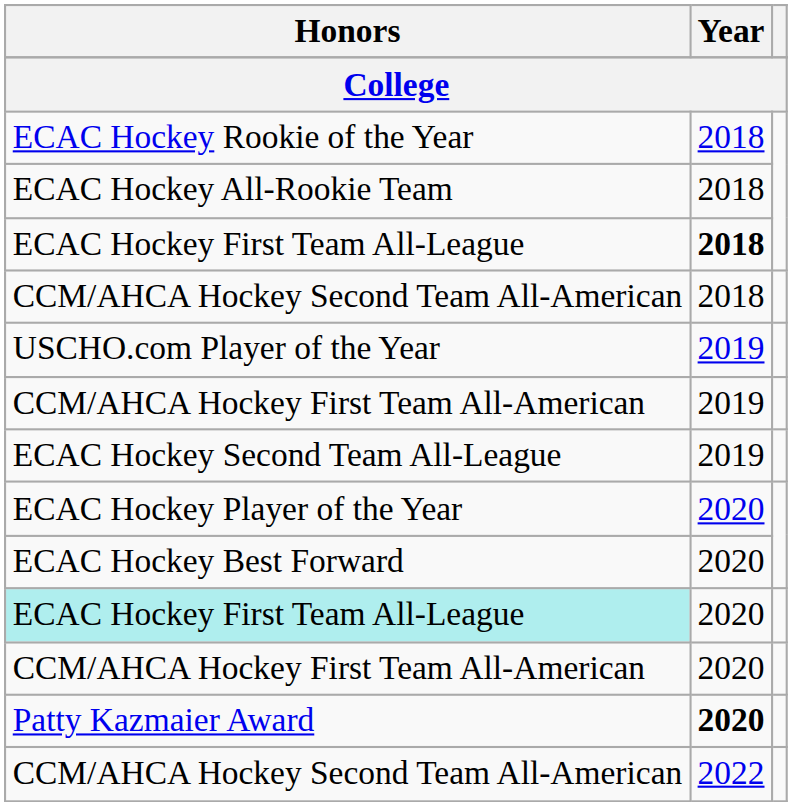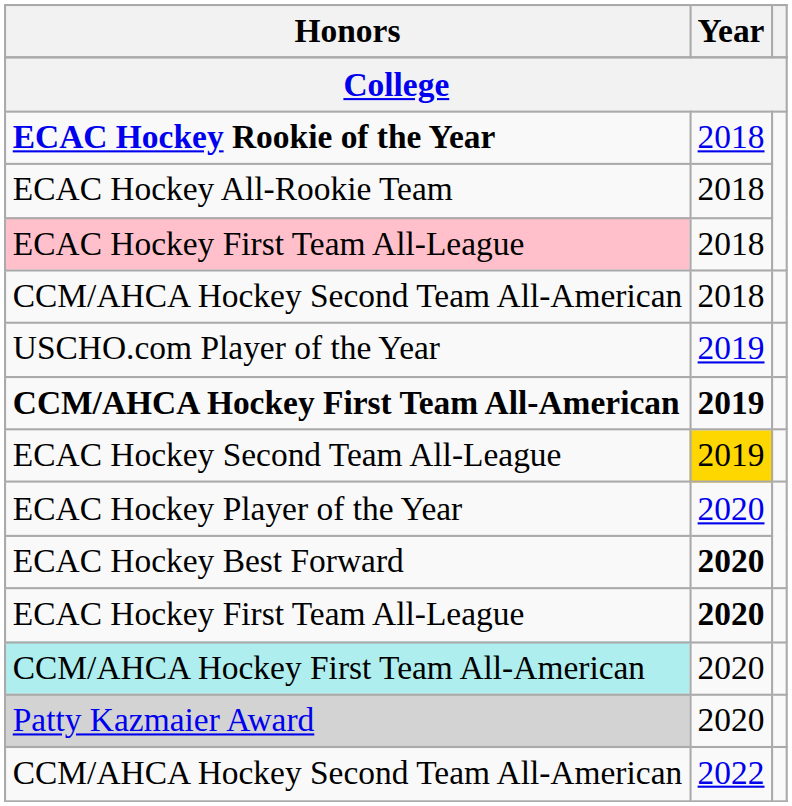(243, 137) normal -> (254, 137) bold
(269, 243) no background -> (269, 243) pink background
(731, 243) bold -> (731, 243) normal
(329, 402) normal -> (346, 402) bold
(731, 402) normal -> (731, 402) bold
(731, 455) no background -> (731, 455) gold background
(731, 561) normal -> (731, 561) bold
(269, 614) paleturquoise background -> (269, 614) no background
(731, 614) normal -> (731, 614) bold
(329, 667) no background -> (329, 667) paleturquoise background
(164, 720) no background -> (164, 720) lightgrey background
(731, 720) bold -> (731, 720) normal
